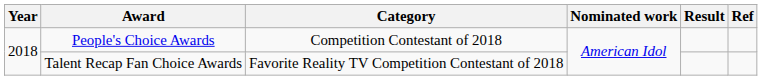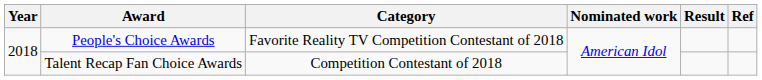(406, 39) Competition Contestant of 2018 -> (406, 39) Favorite Reality TV Competition Contestant of 2018
(406, 63) Favorite Reality TV Competition Contestant of 2018 -> (406, 63) Competition Contestant of 2018
